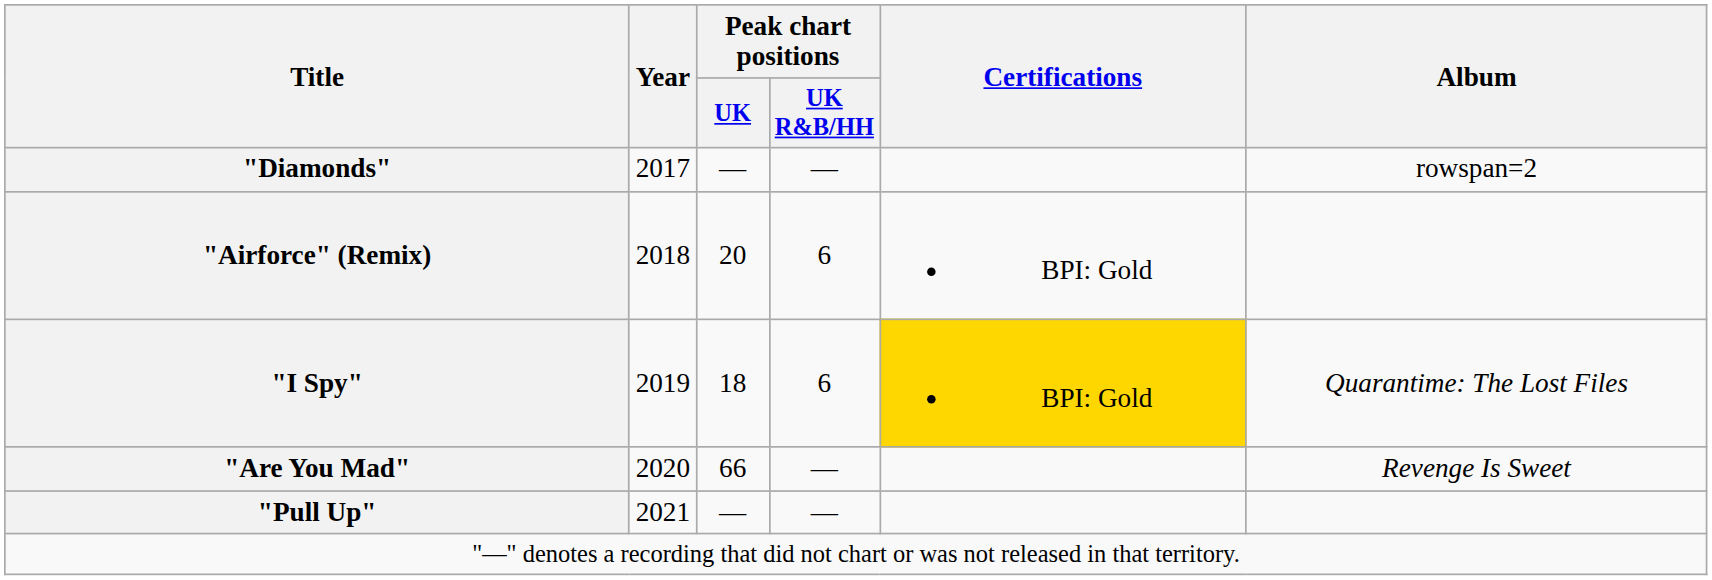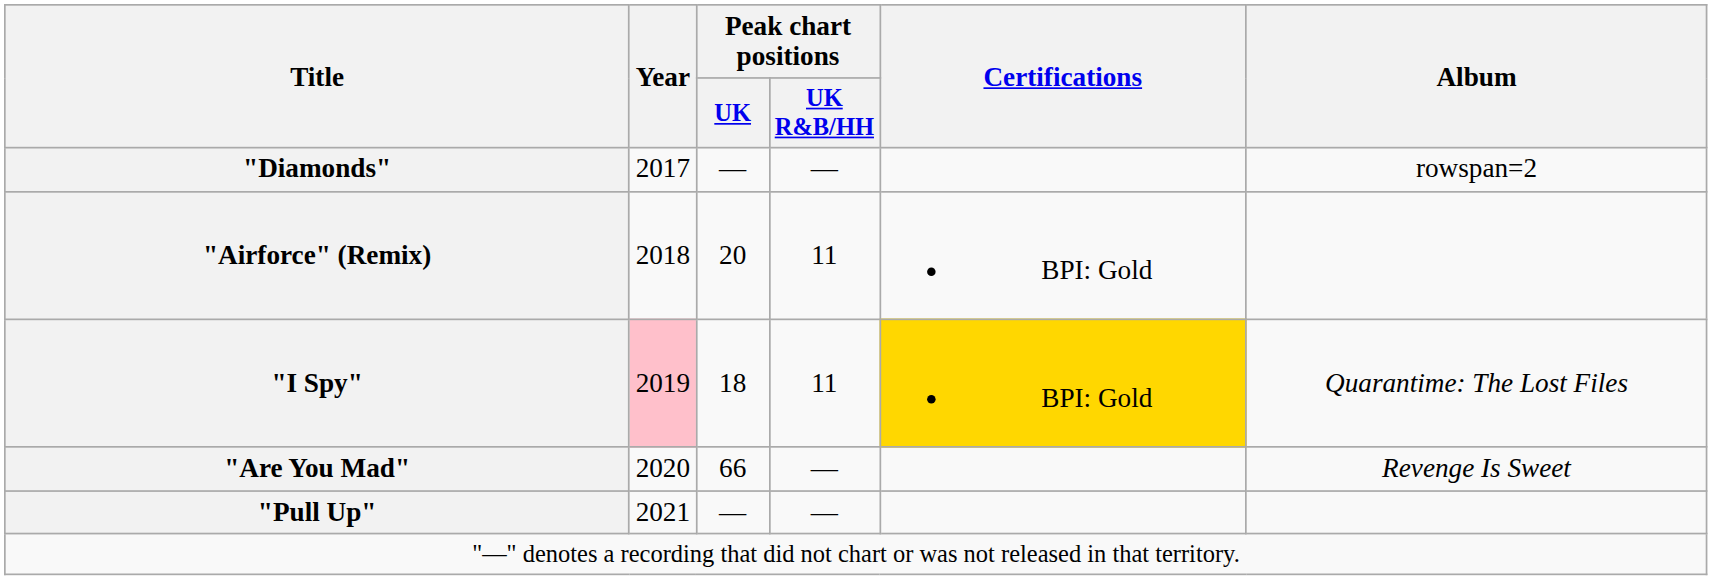(824, 254) 6 -> (824, 254) 11
(663, 382) no background -> (663, 382) pink background
(824, 382) 6 -> (824, 382) 11
